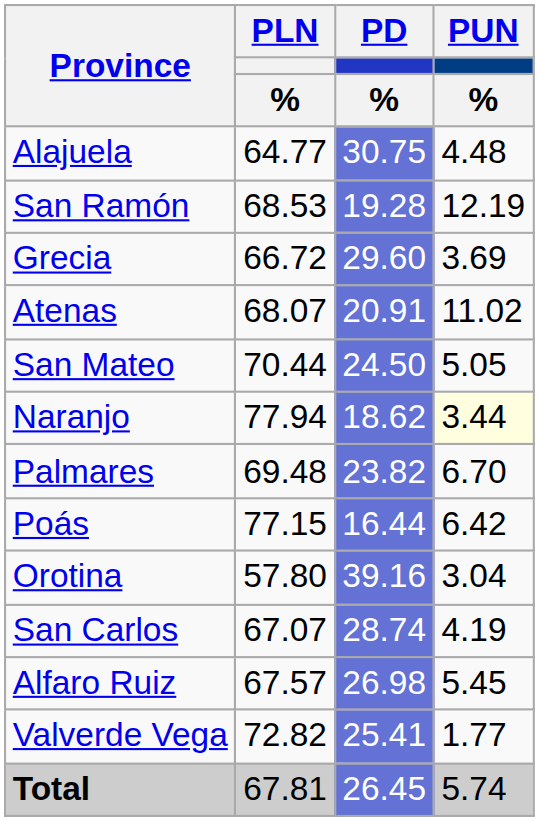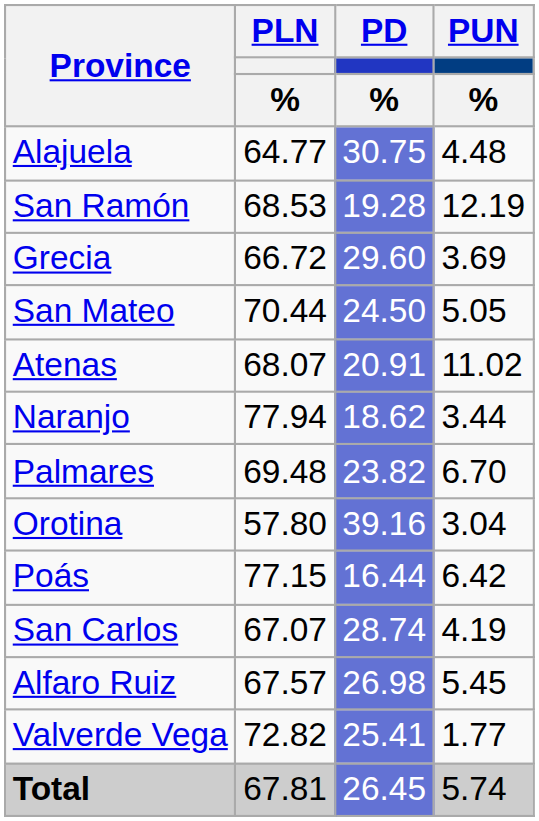rows swapped: (94, 364) <-> (65, 311)
(474, 417) lightyellow background -> (474, 417) no background
rows swapped: (51, 523) <-> (68, 576)
